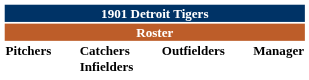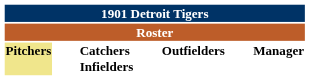(28, 51) no background -> (28, 51) khaki background
